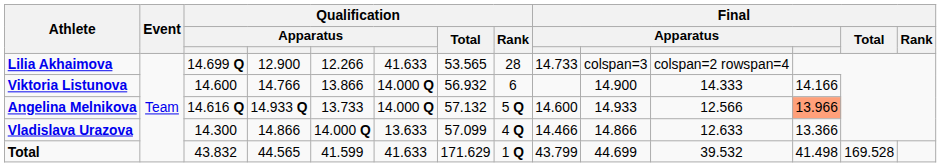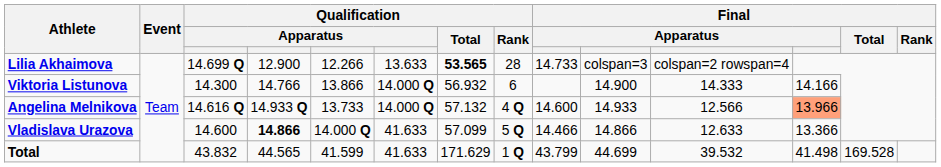(406, 64) 41.633 -> (406, 64) 13.633
(466, 64) normal -> (466, 64) bold
(216, 86) 14.600 -> (216, 86) 14.300
(513, 108) 5 Q -> (513, 108) 4 Q
(216, 130) 14.300 -> (216, 130) 14.600
(279, 130) normal -> (279, 130) bold
(406, 130) 13.633 -> (406, 130) 41.633
(513, 130) 4 Q -> (513, 130) 5 Q
